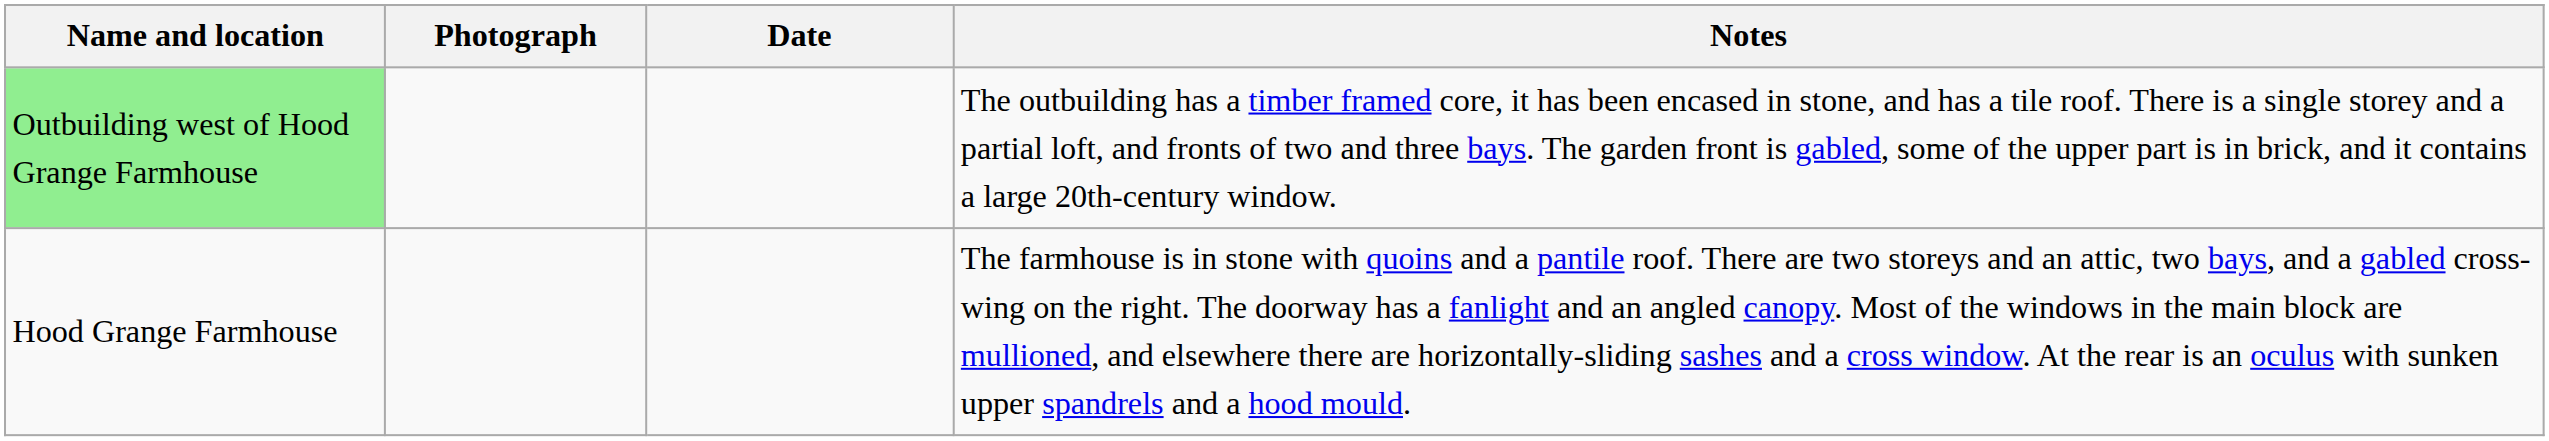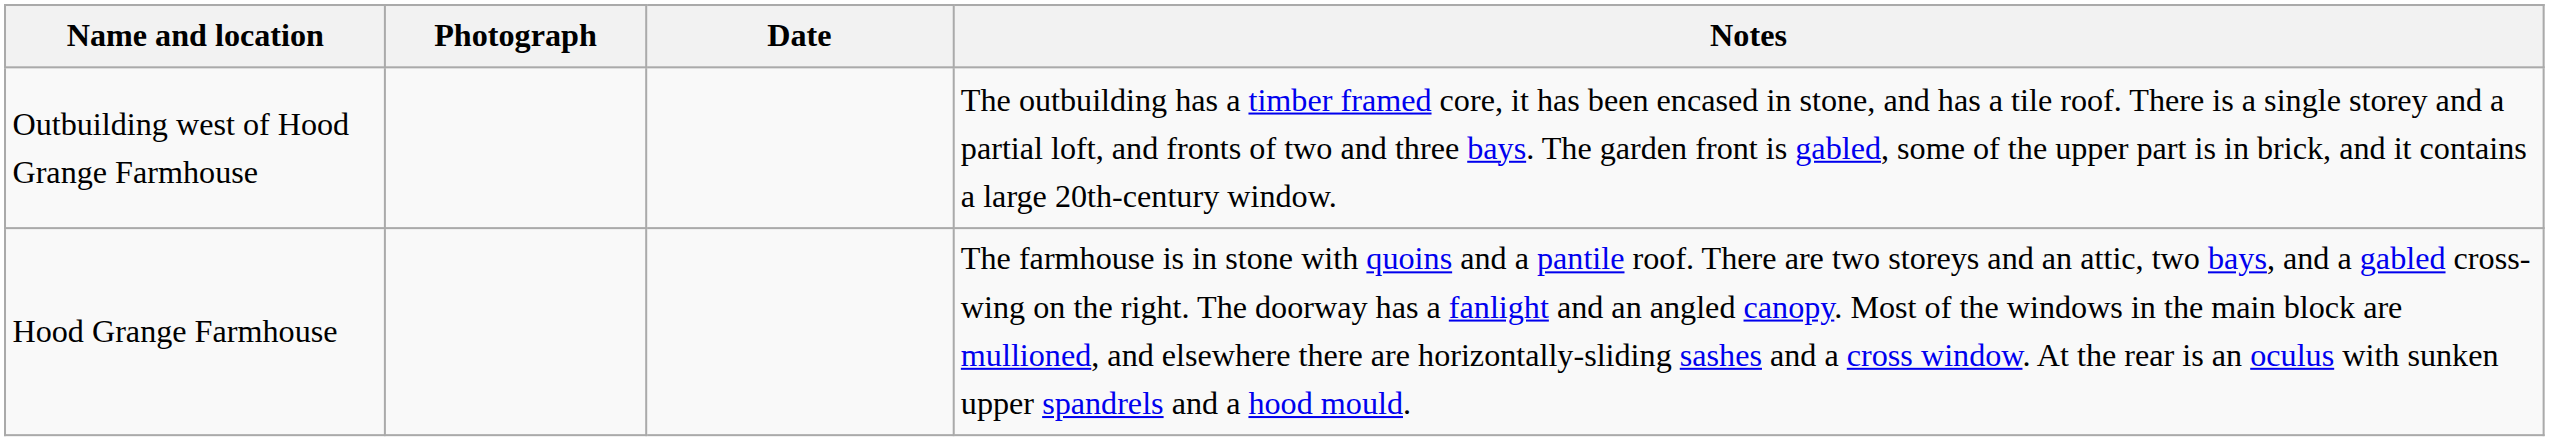(181, 147) lightgreen background -> (181, 147) no background
